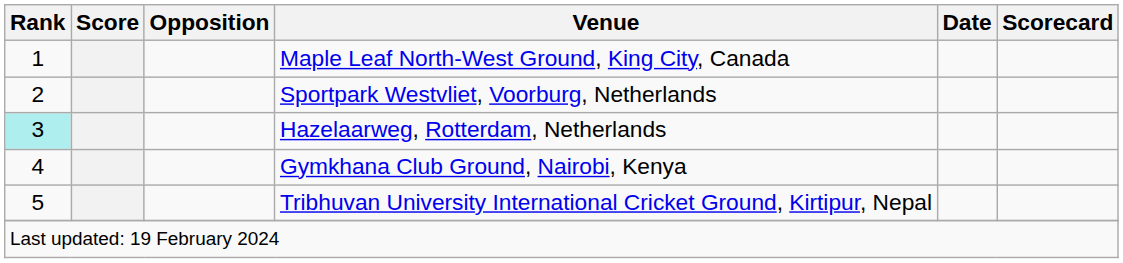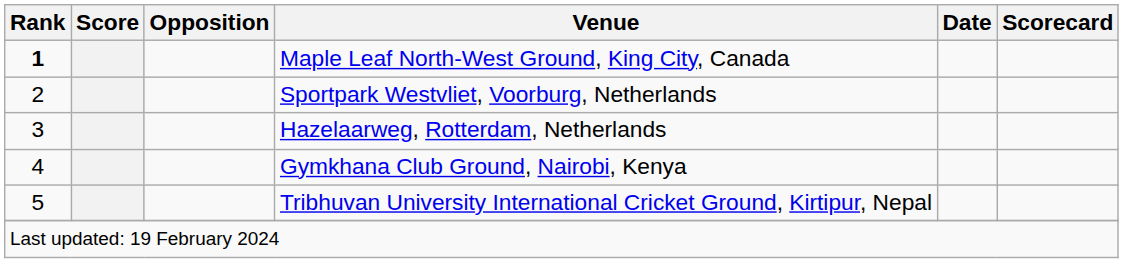(38, 58) normal -> (38, 58) bold
(38, 130) paleturquoise background -> (38, 130) no background
